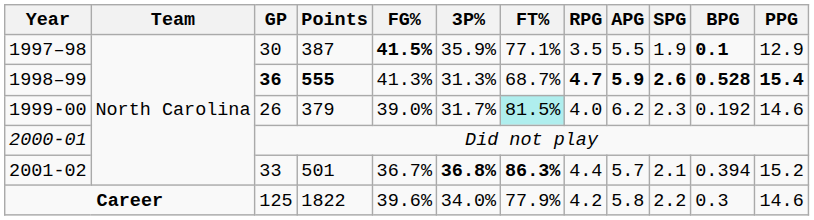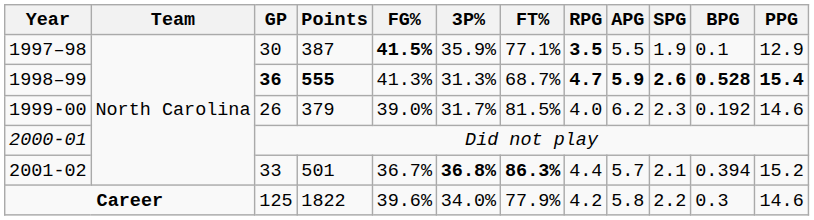(586, 50) normal -> (586, 50) bold
(712, 50) bold -> (712, 50) normal
(533, 110) paleturquoise background -> (533, 110) no background
